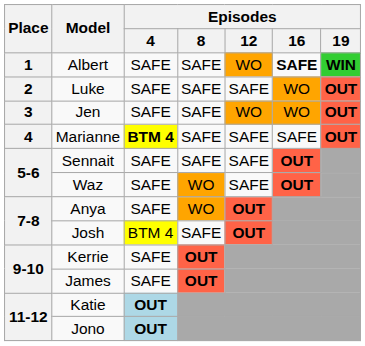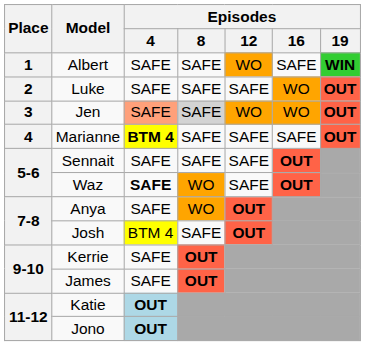(297, 64) bold -> (296, 64) normal
(151, 112) no background -> (151, 112) lightsalmon background
(201, 112) no background -> (201, 112) lightgrey background
(151, 184) normal -> (151, 184) bold
